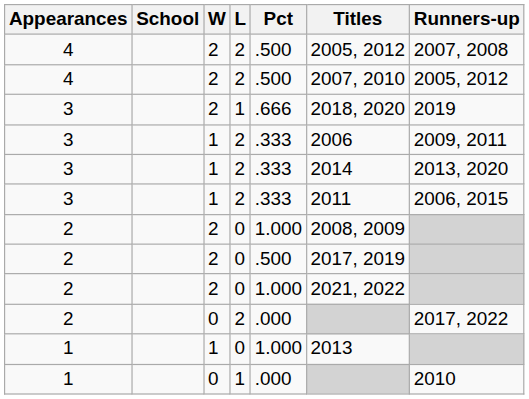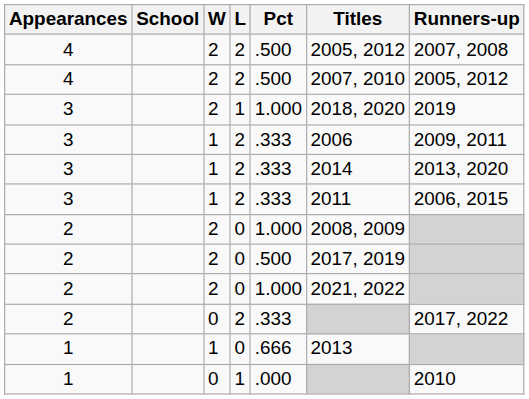(273, 109) .666 -> (278, 109) 1.000
(273, 318) .000 -> (273, 318) .333
(278, 348) 1.000 -> (273, 348) .666
